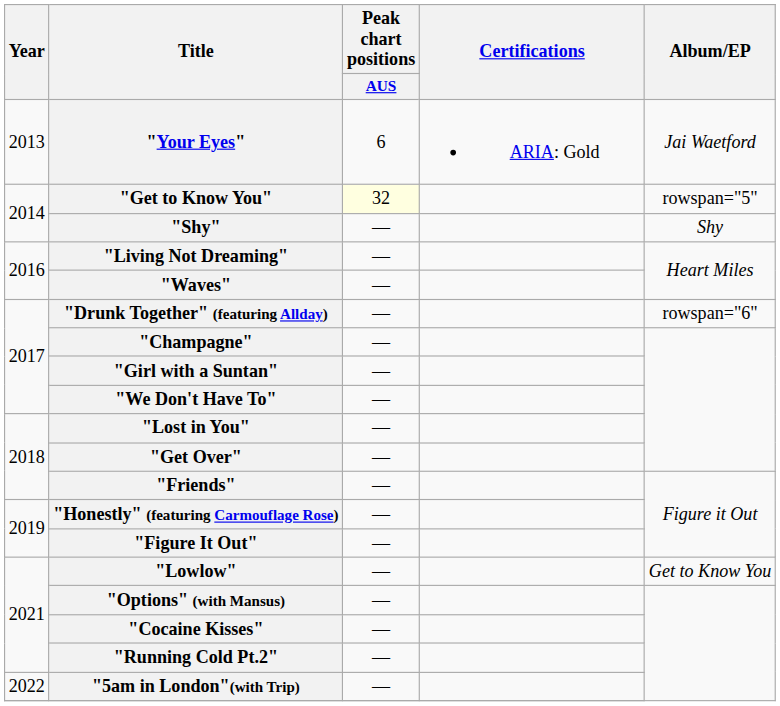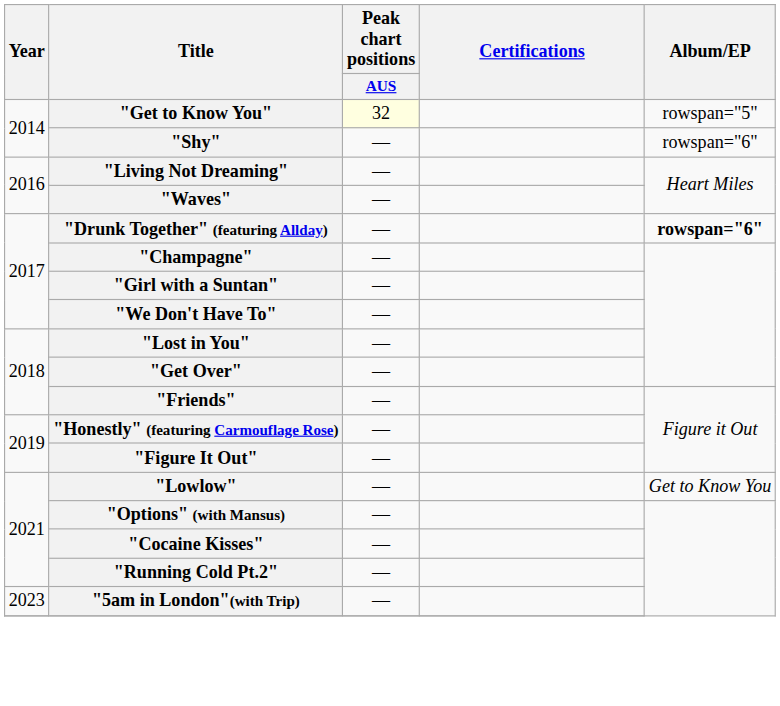- row: (196, 141)
(710, 227) Shy -> (710, 142) rowspan="6"
(710, 313) normal -> (710, 228) bold
(27, 686) 2022 -> (27, 600) 2023
